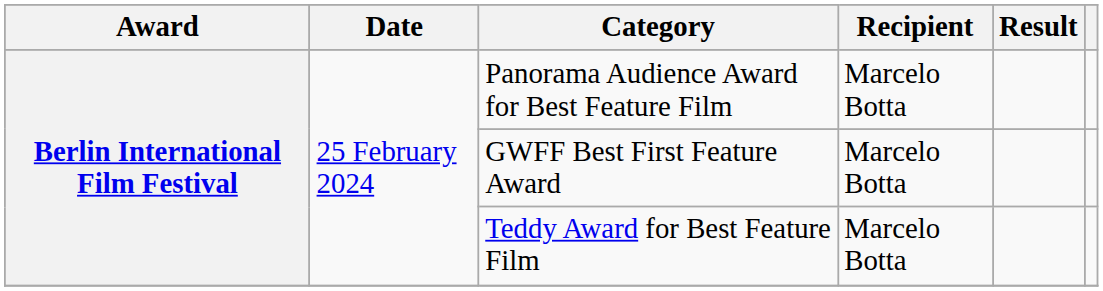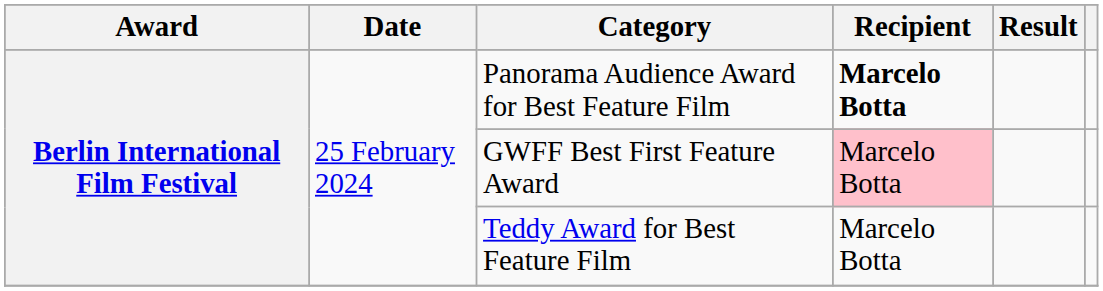(892, 89) normal -> (890, 89) bold
(892, 167) no background -> (887, 167) pink background
